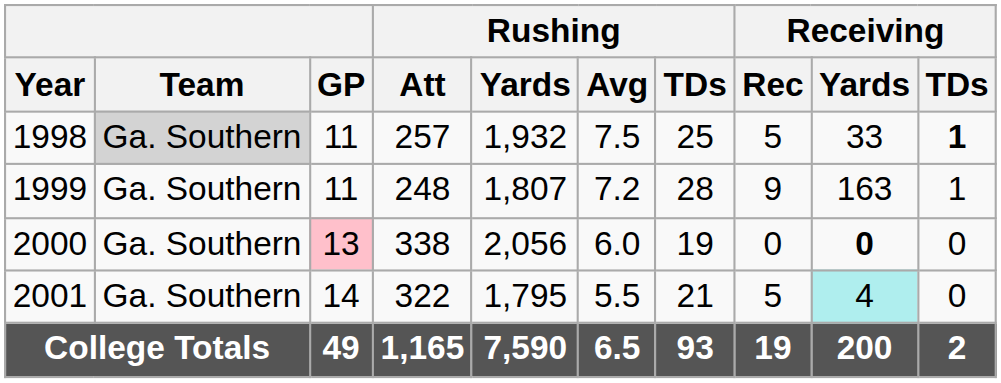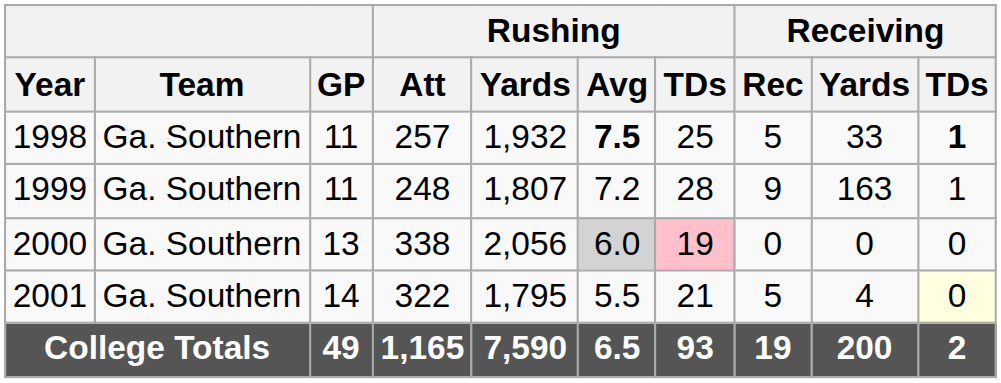(202, 137) lightgrey background -> (202, 137) no background
(617, 137) normal -> (617, 137) bold
(341, 243) pink background -> (341, 243) no background
(617, 243) no background -> (617, 243) lightgrey background
(695, 243) no background -> (695, 243) pink background
(865, 243) bold -> (865, 243) normal
(865, 296) paleturquoise background -> (865, 296) no background
(957, 296) no background -> (957, 296) lightyellow background
